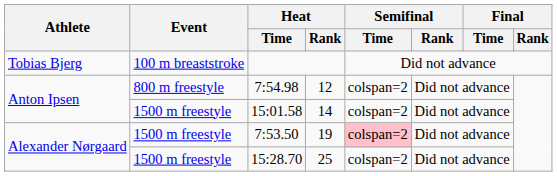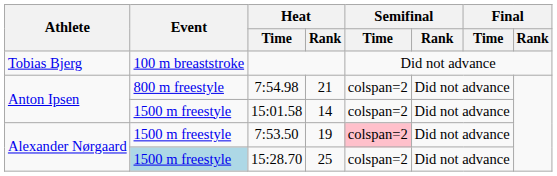(325, 87) 12 -> (325, 87) 21
(182, 159) no background -> (182, 159) lightblue background
